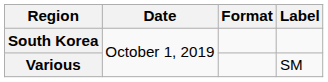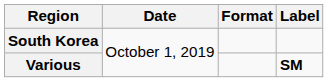(291, 64) normal -> (291, 64) bold
